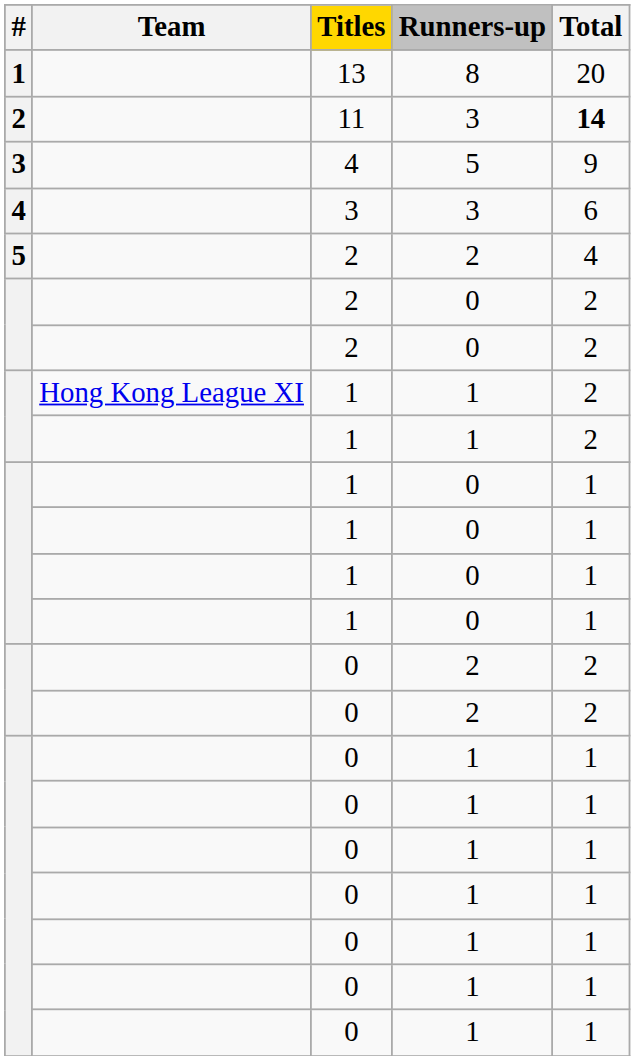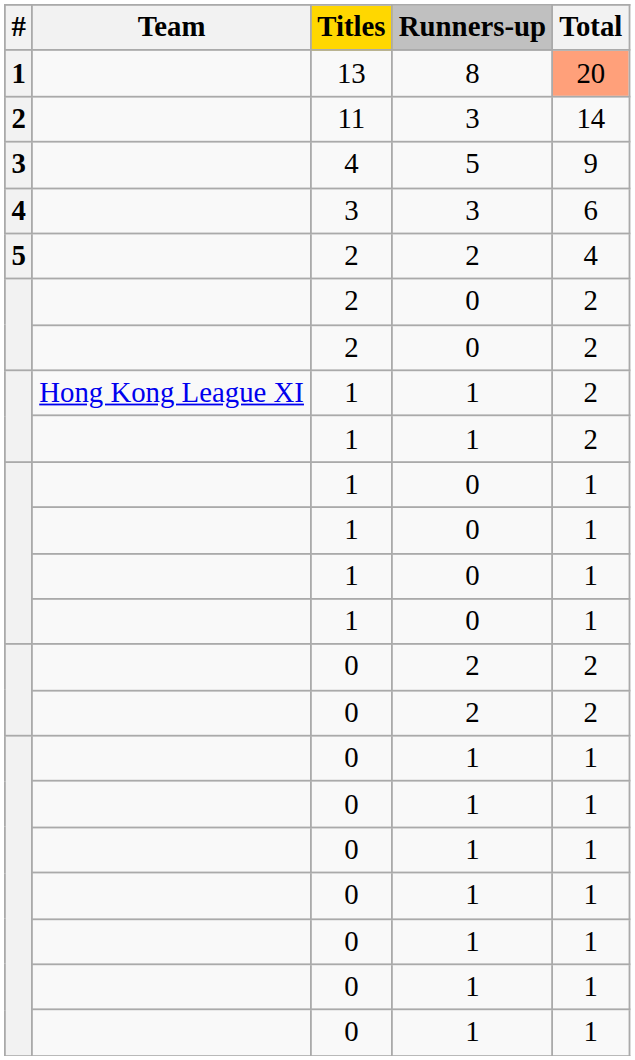(591, 73) no background -> (591, 73) lightsalmon background
(591, 118) bold -> (591, 118) normal
